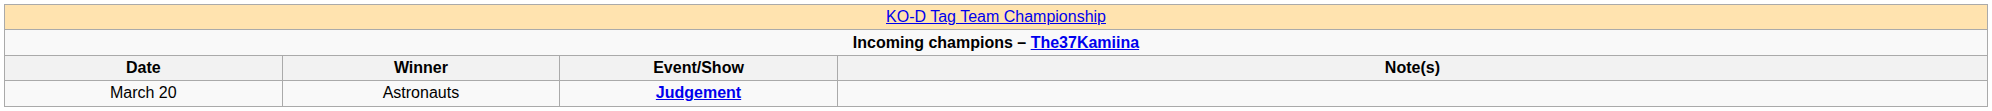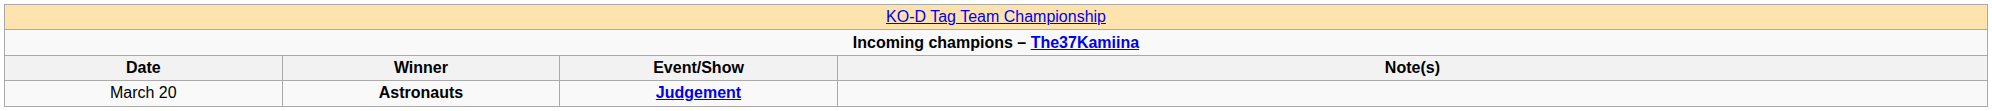(421, 93) normal -> (421, 93) bold
